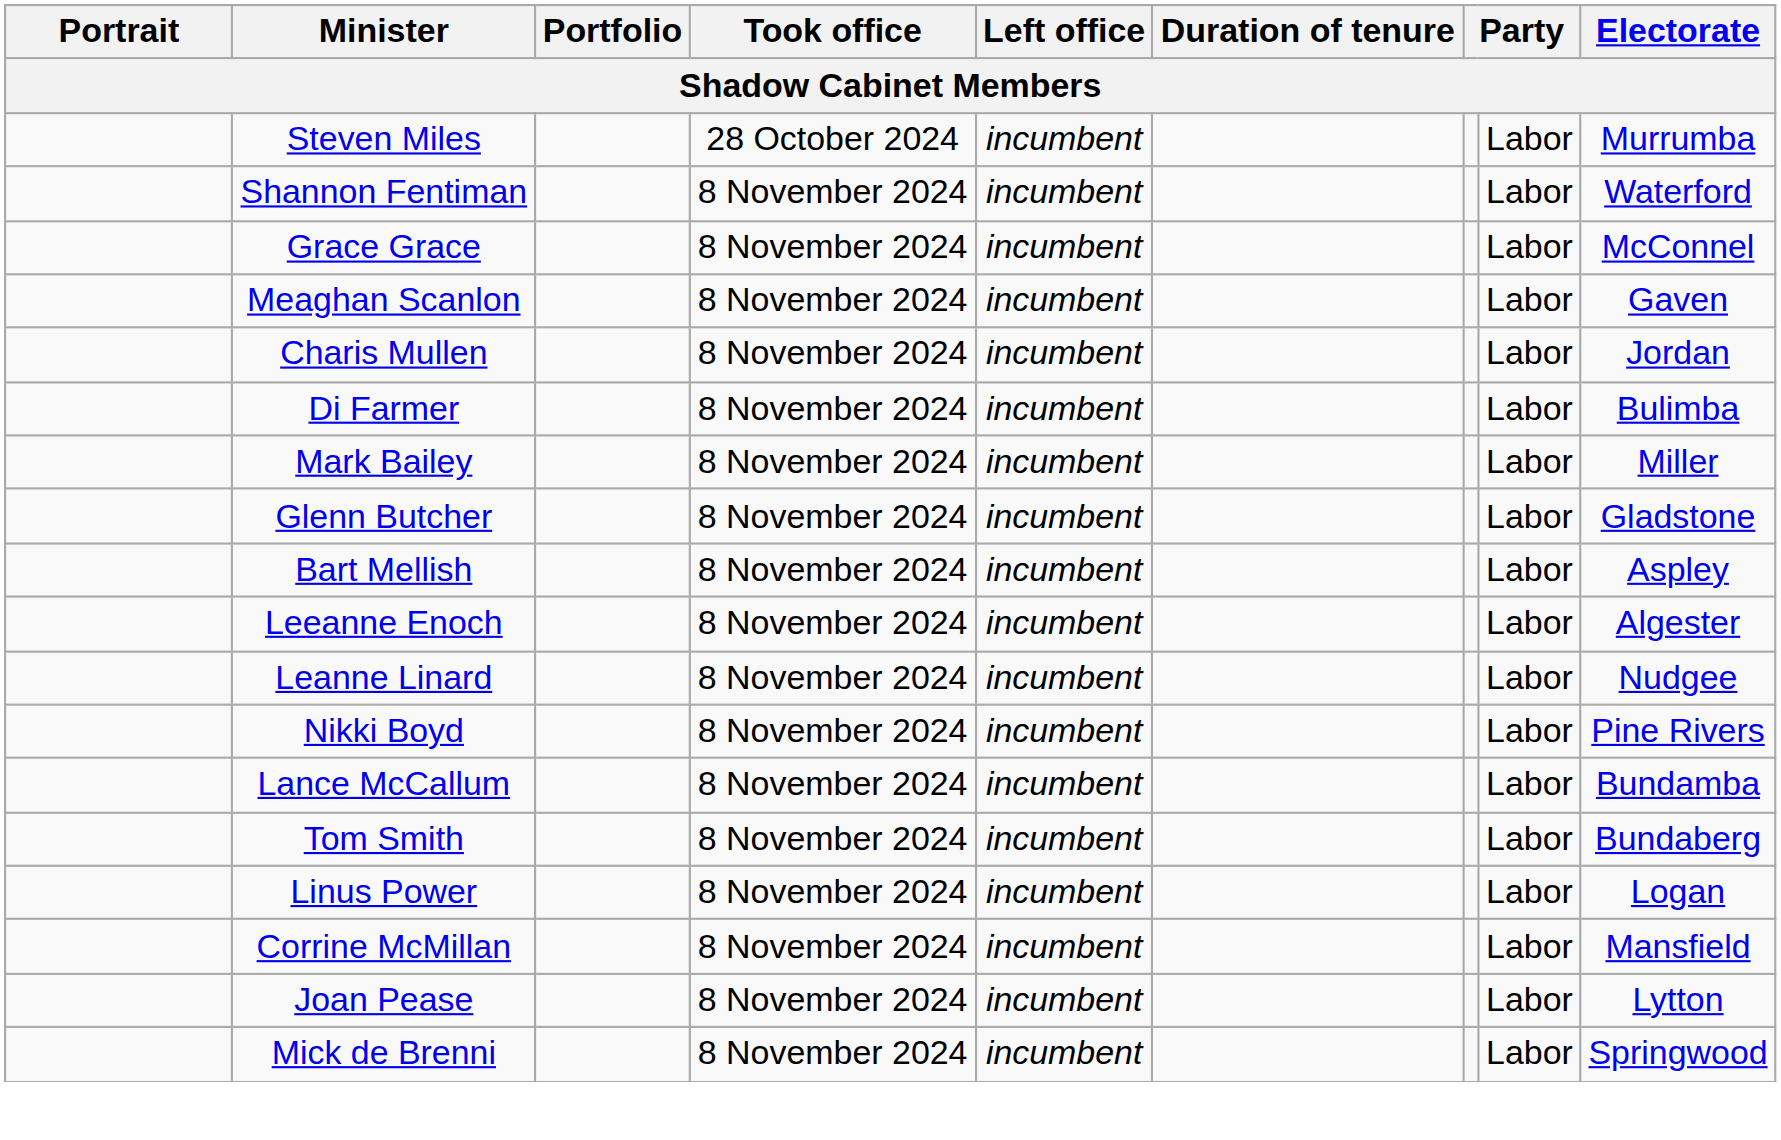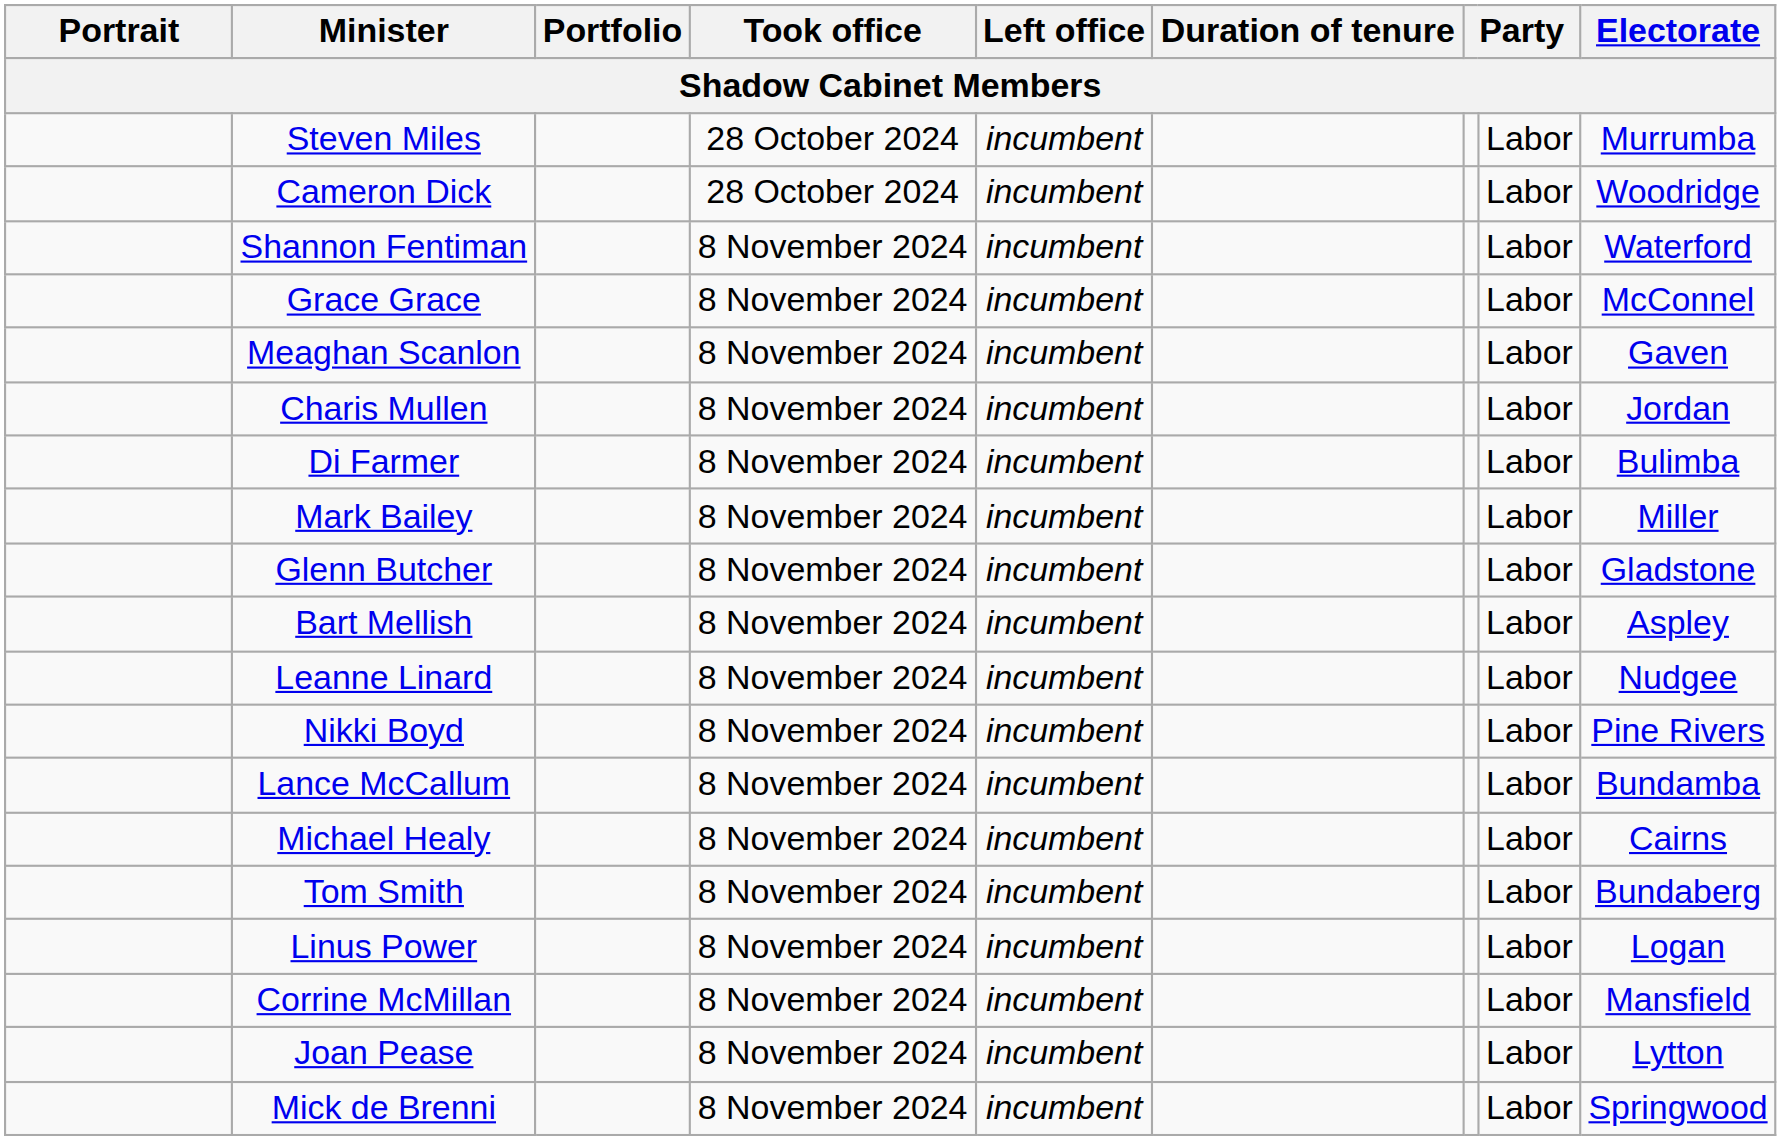+ row: (384, 192)
- row: (384, 623)
+ row: (384, 838)
